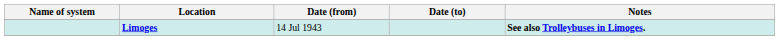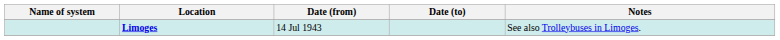(576, 27) bold -> (574, 27) normal
